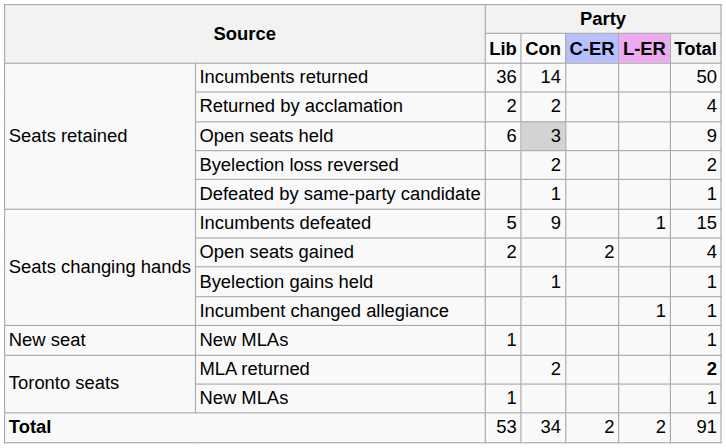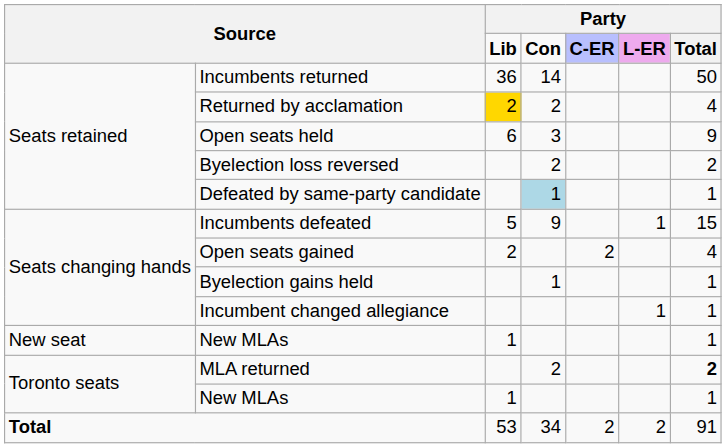(512, 106) no background -> (512, 106) gold background
(556, 135) lightgrey background -> (556, 135) no background
(556, 194) no background -> (556, 194) lightblue background
